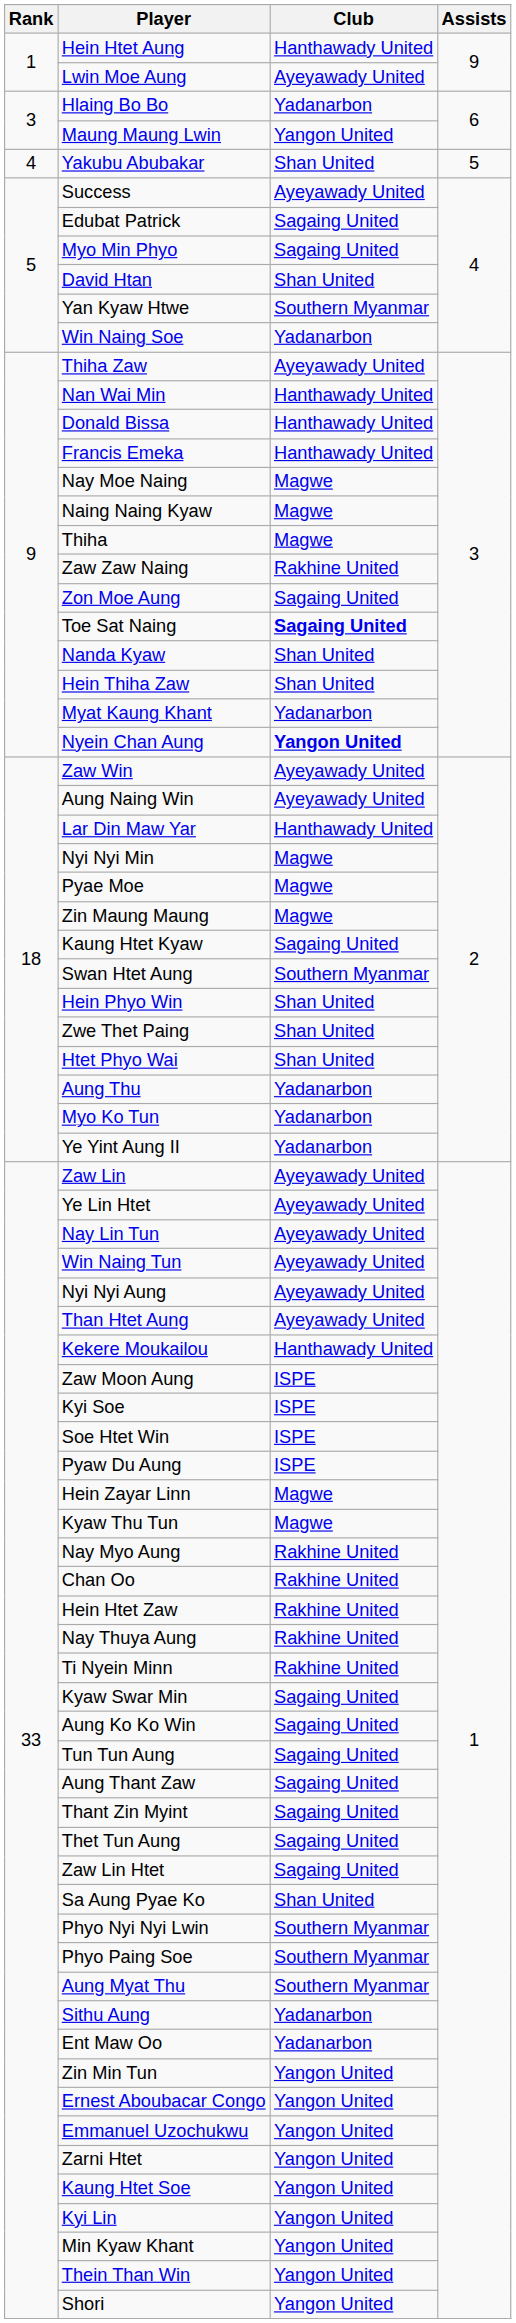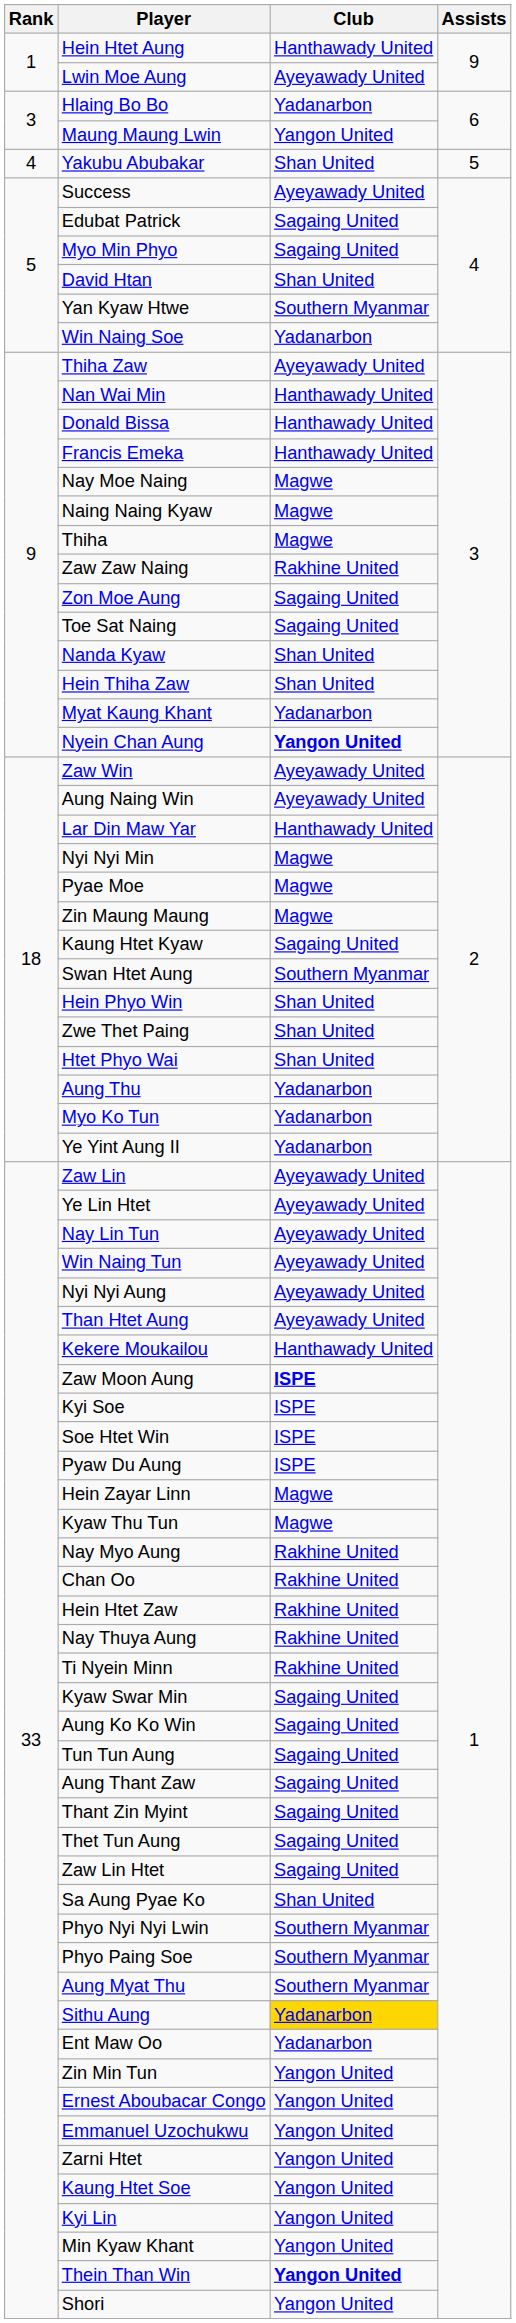(340, 626) bold -> (336, 626) normal
(295, 1378) normal -> (295, 1378) bold
(323, 2014) no background -> (323, 2014) gold background
(334, 2275) normal -> (338, 2275) bold
